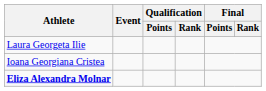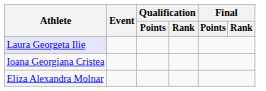(46, 45) no background -> (46, 45) lavender background
(59, 78) bold -> (55, 78) normal
